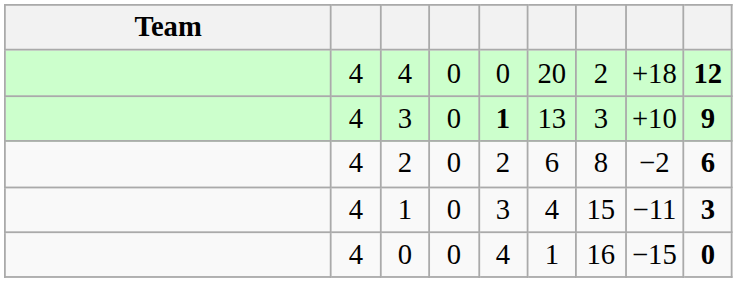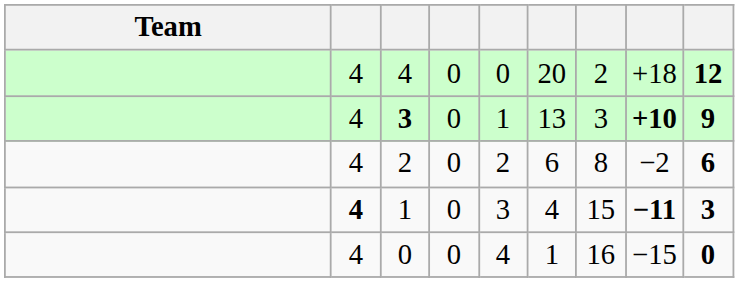(405, 118) normal -> (405, 118) bold
(503, 118) bold -> (503, 118) normal
(654, 118) normal -> (654, 118) bold
(356, 208) normal -> (356, 208) bold
(654, 208) normal -> (654, 208) bold
